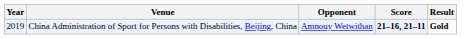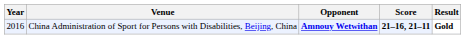(15, 26) 2019 -> (15, 26) 2016
(337, 26) normal -> (339, 26) bold
